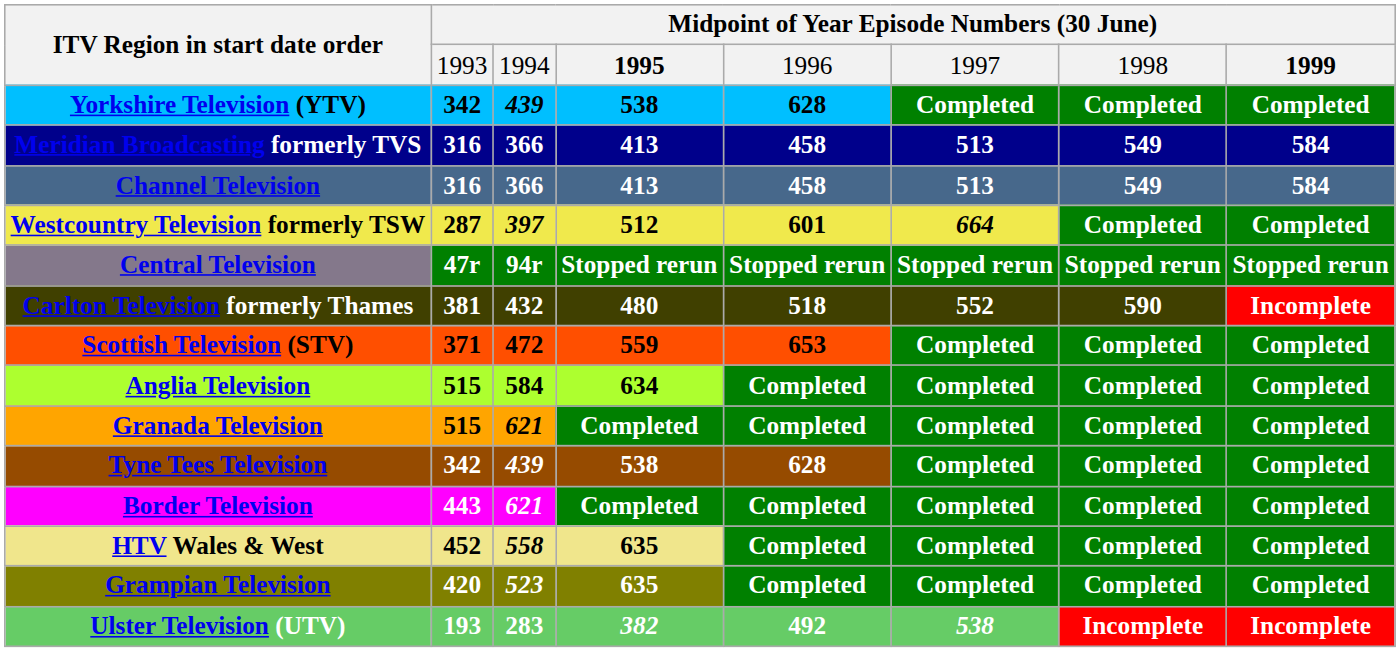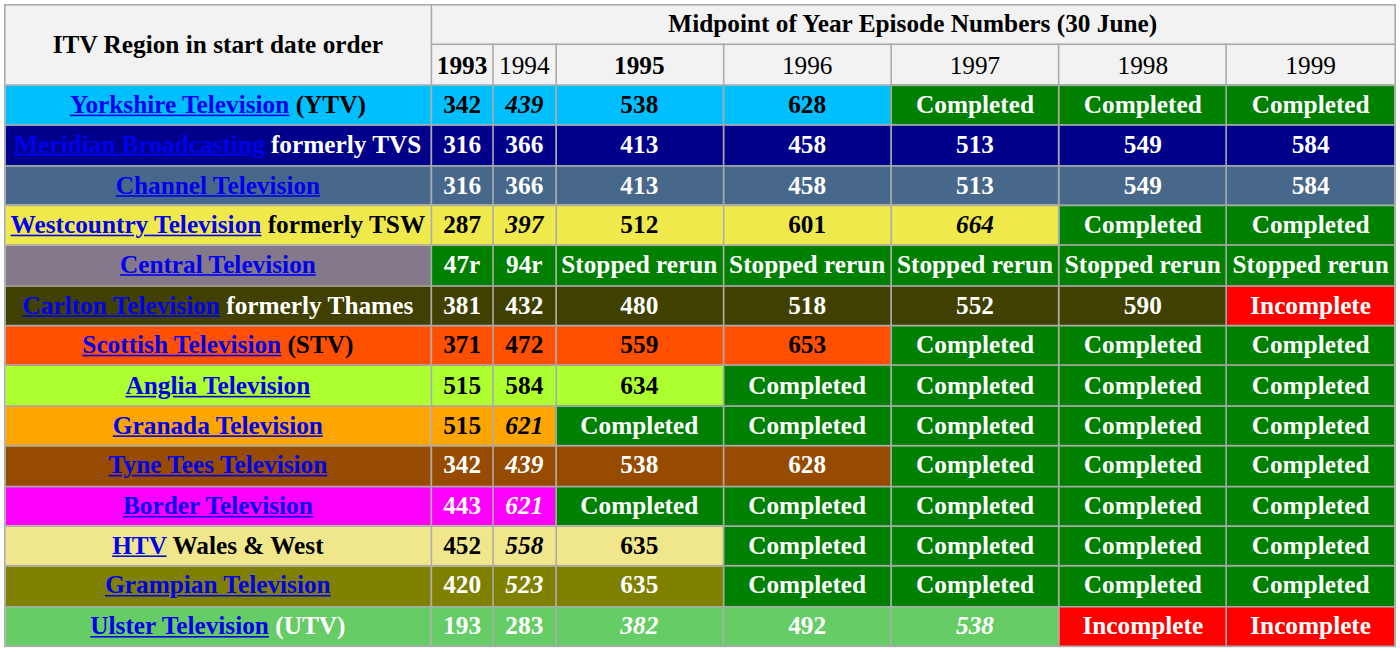(462, 64) normal -> (462, 64) bold
(1311, 64) bold -> (1311, 64) normal
